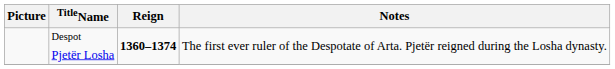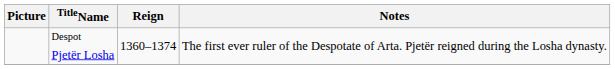(148, 46) bold -> (148, 46) normal
